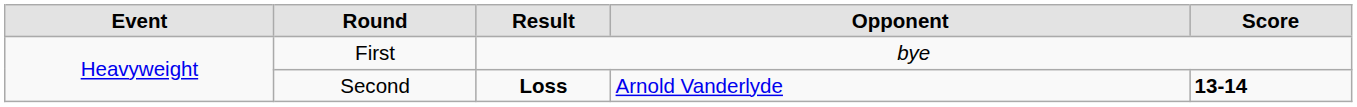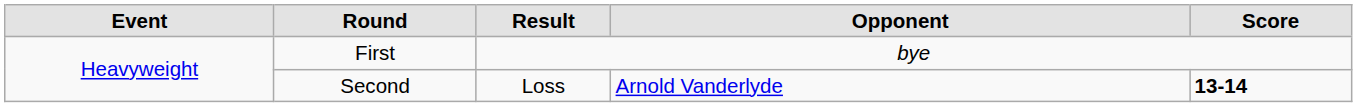(543, 85) bold -> (543, 85) normal
